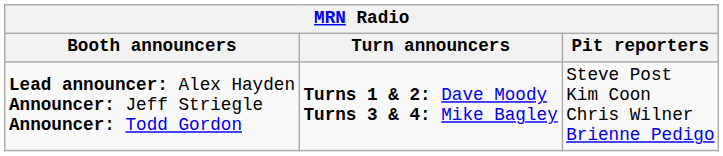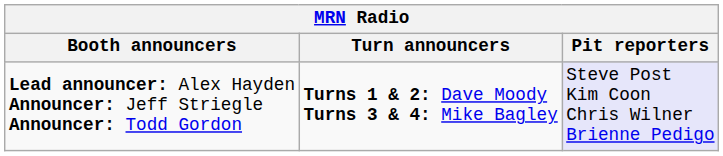(640, 106) no background -> (640, 106) lavender background
